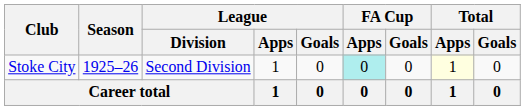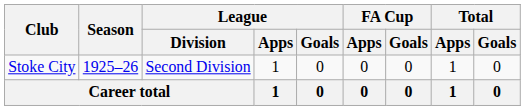(364, 67) paleturquoise background -> (364, 67) no background
(453, 67) lightyellow background -> (453, 67) no background
